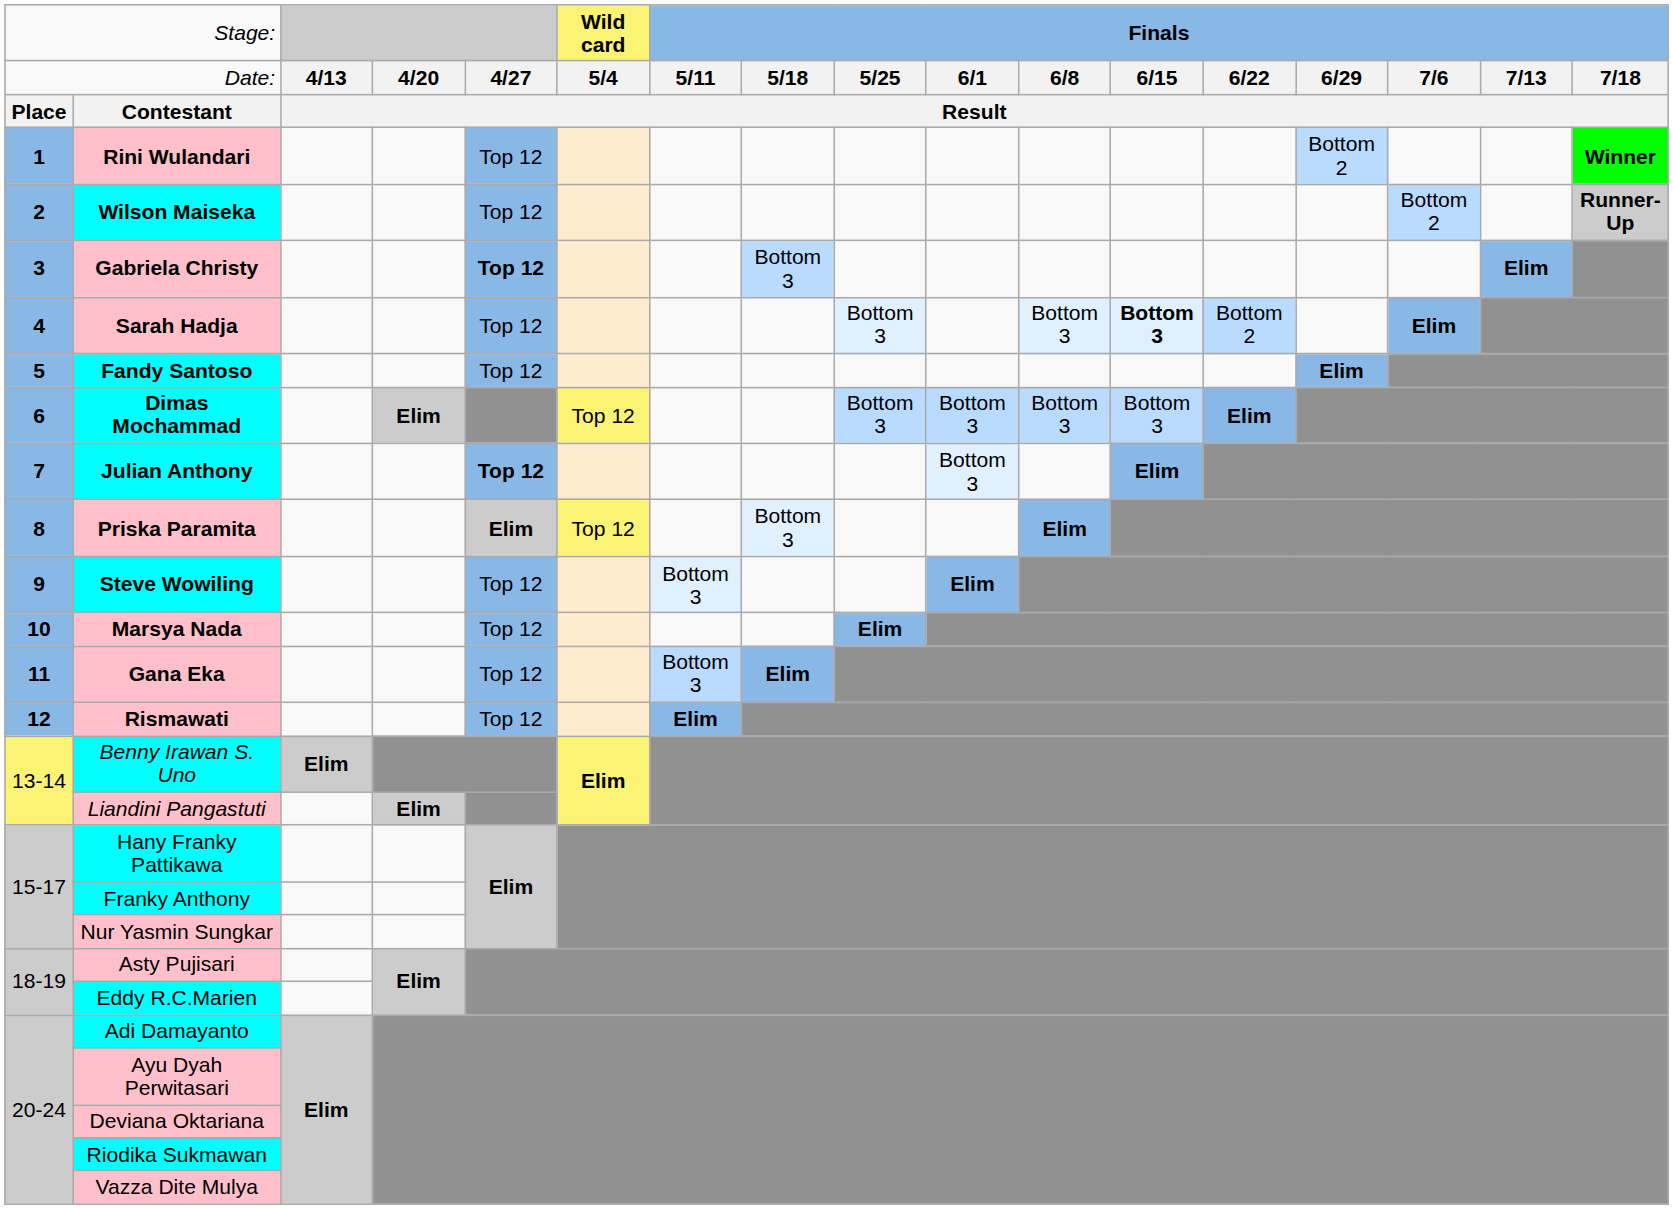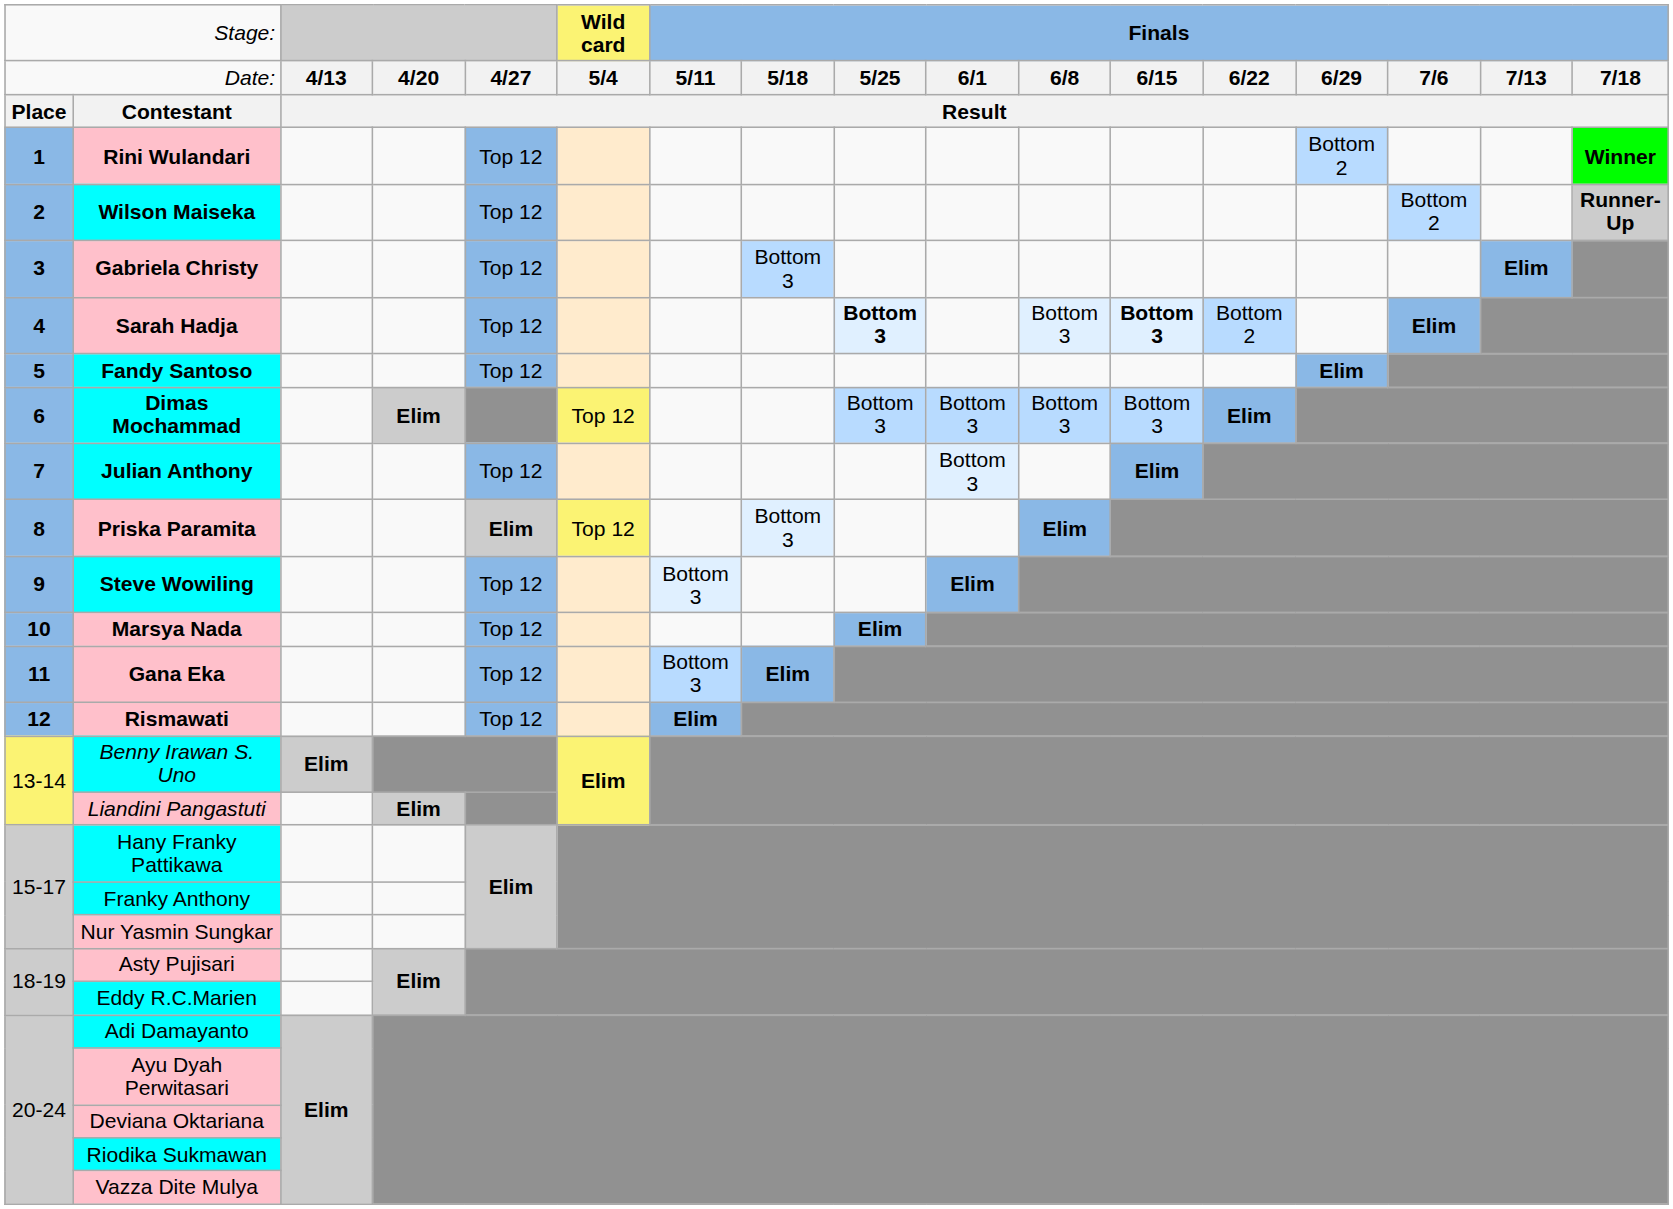(511, 268) bold -> (511, 268) normal
(880, 325) normal -> (880, 325) bold
(511, 471) bold -> (511, 471) normal
